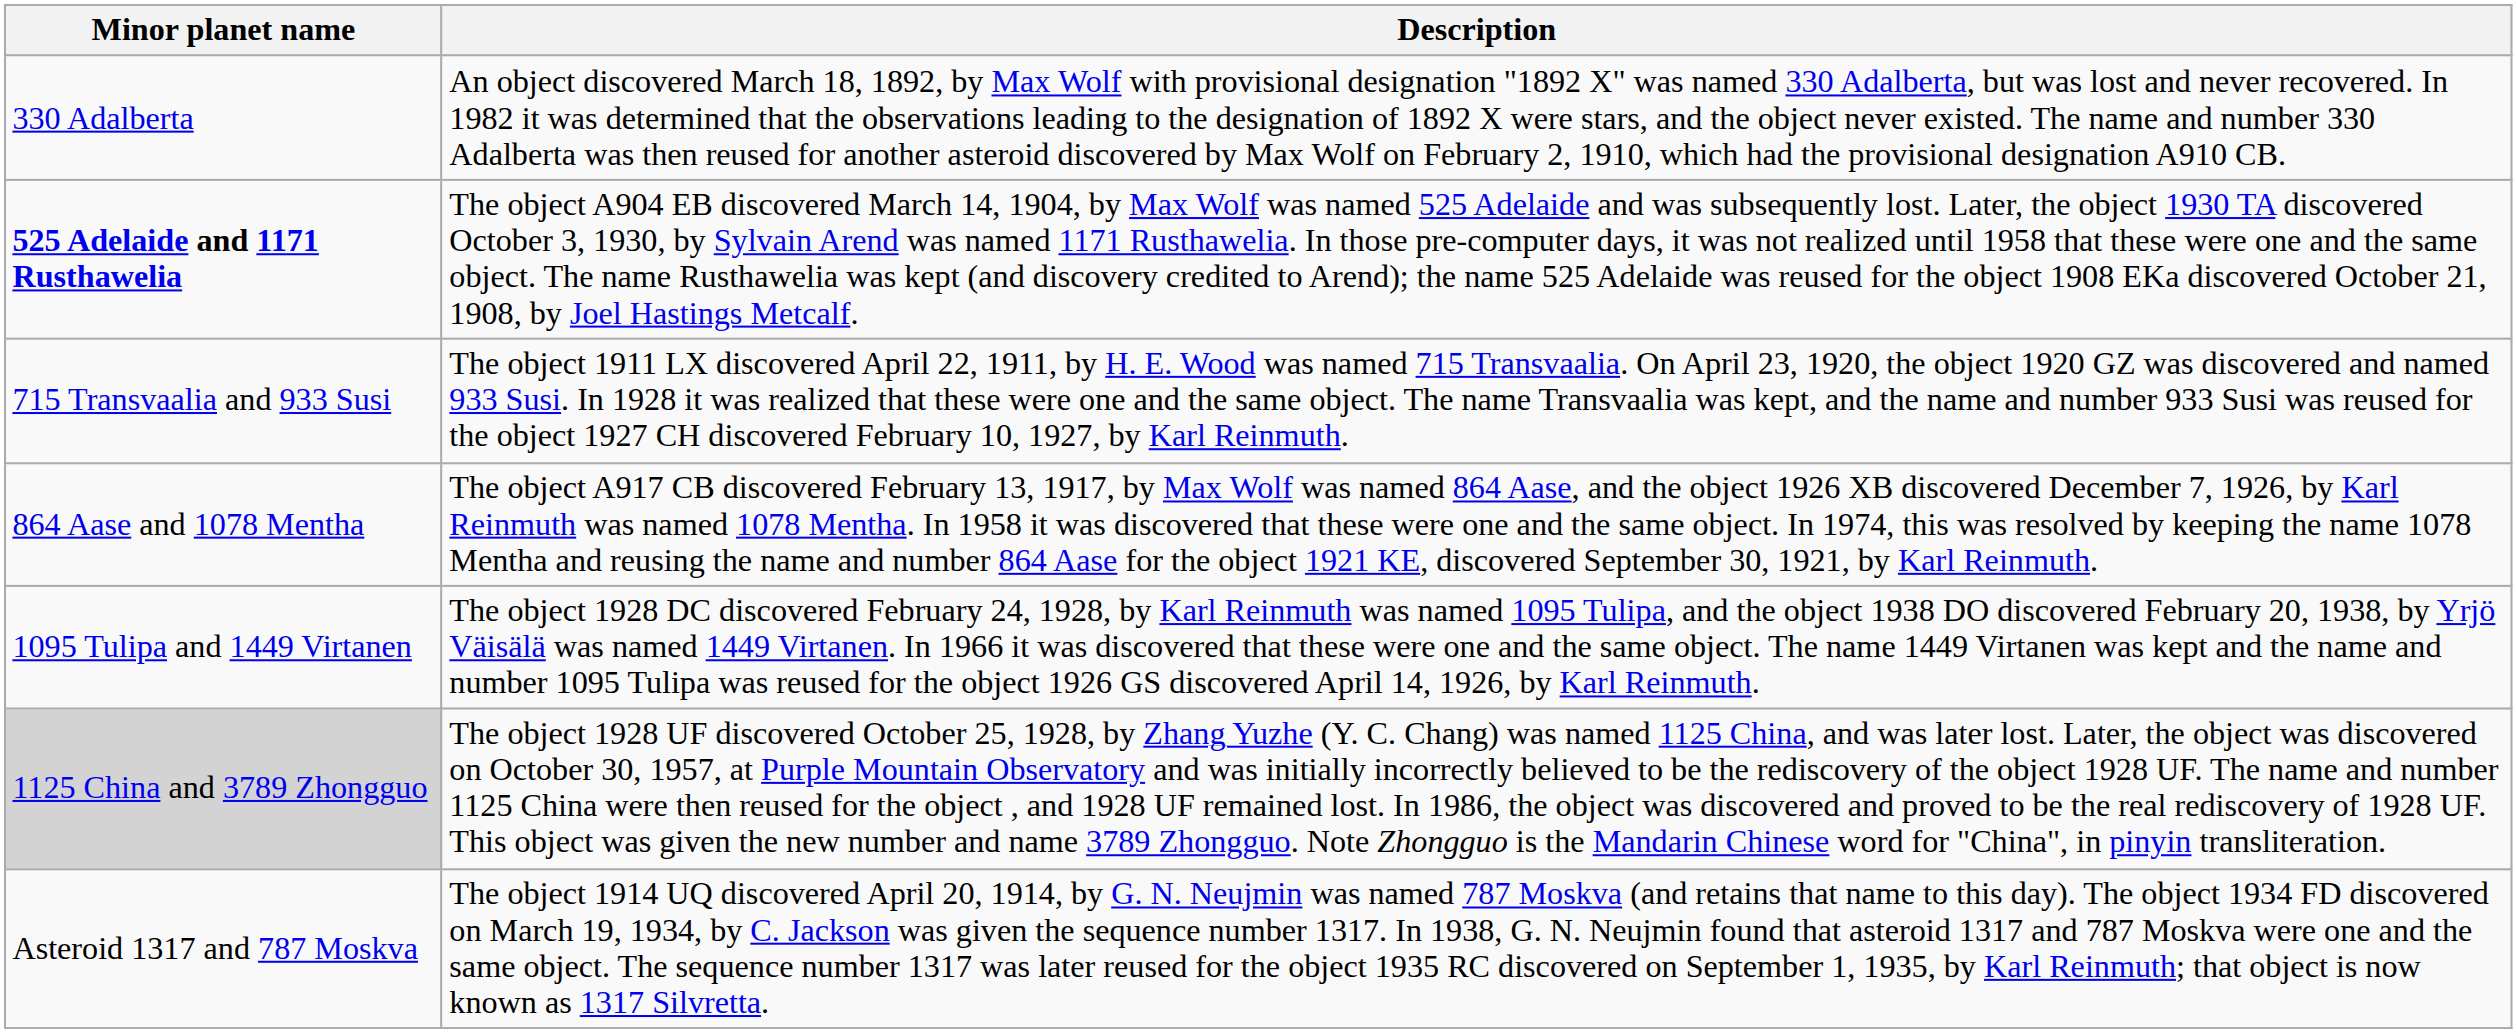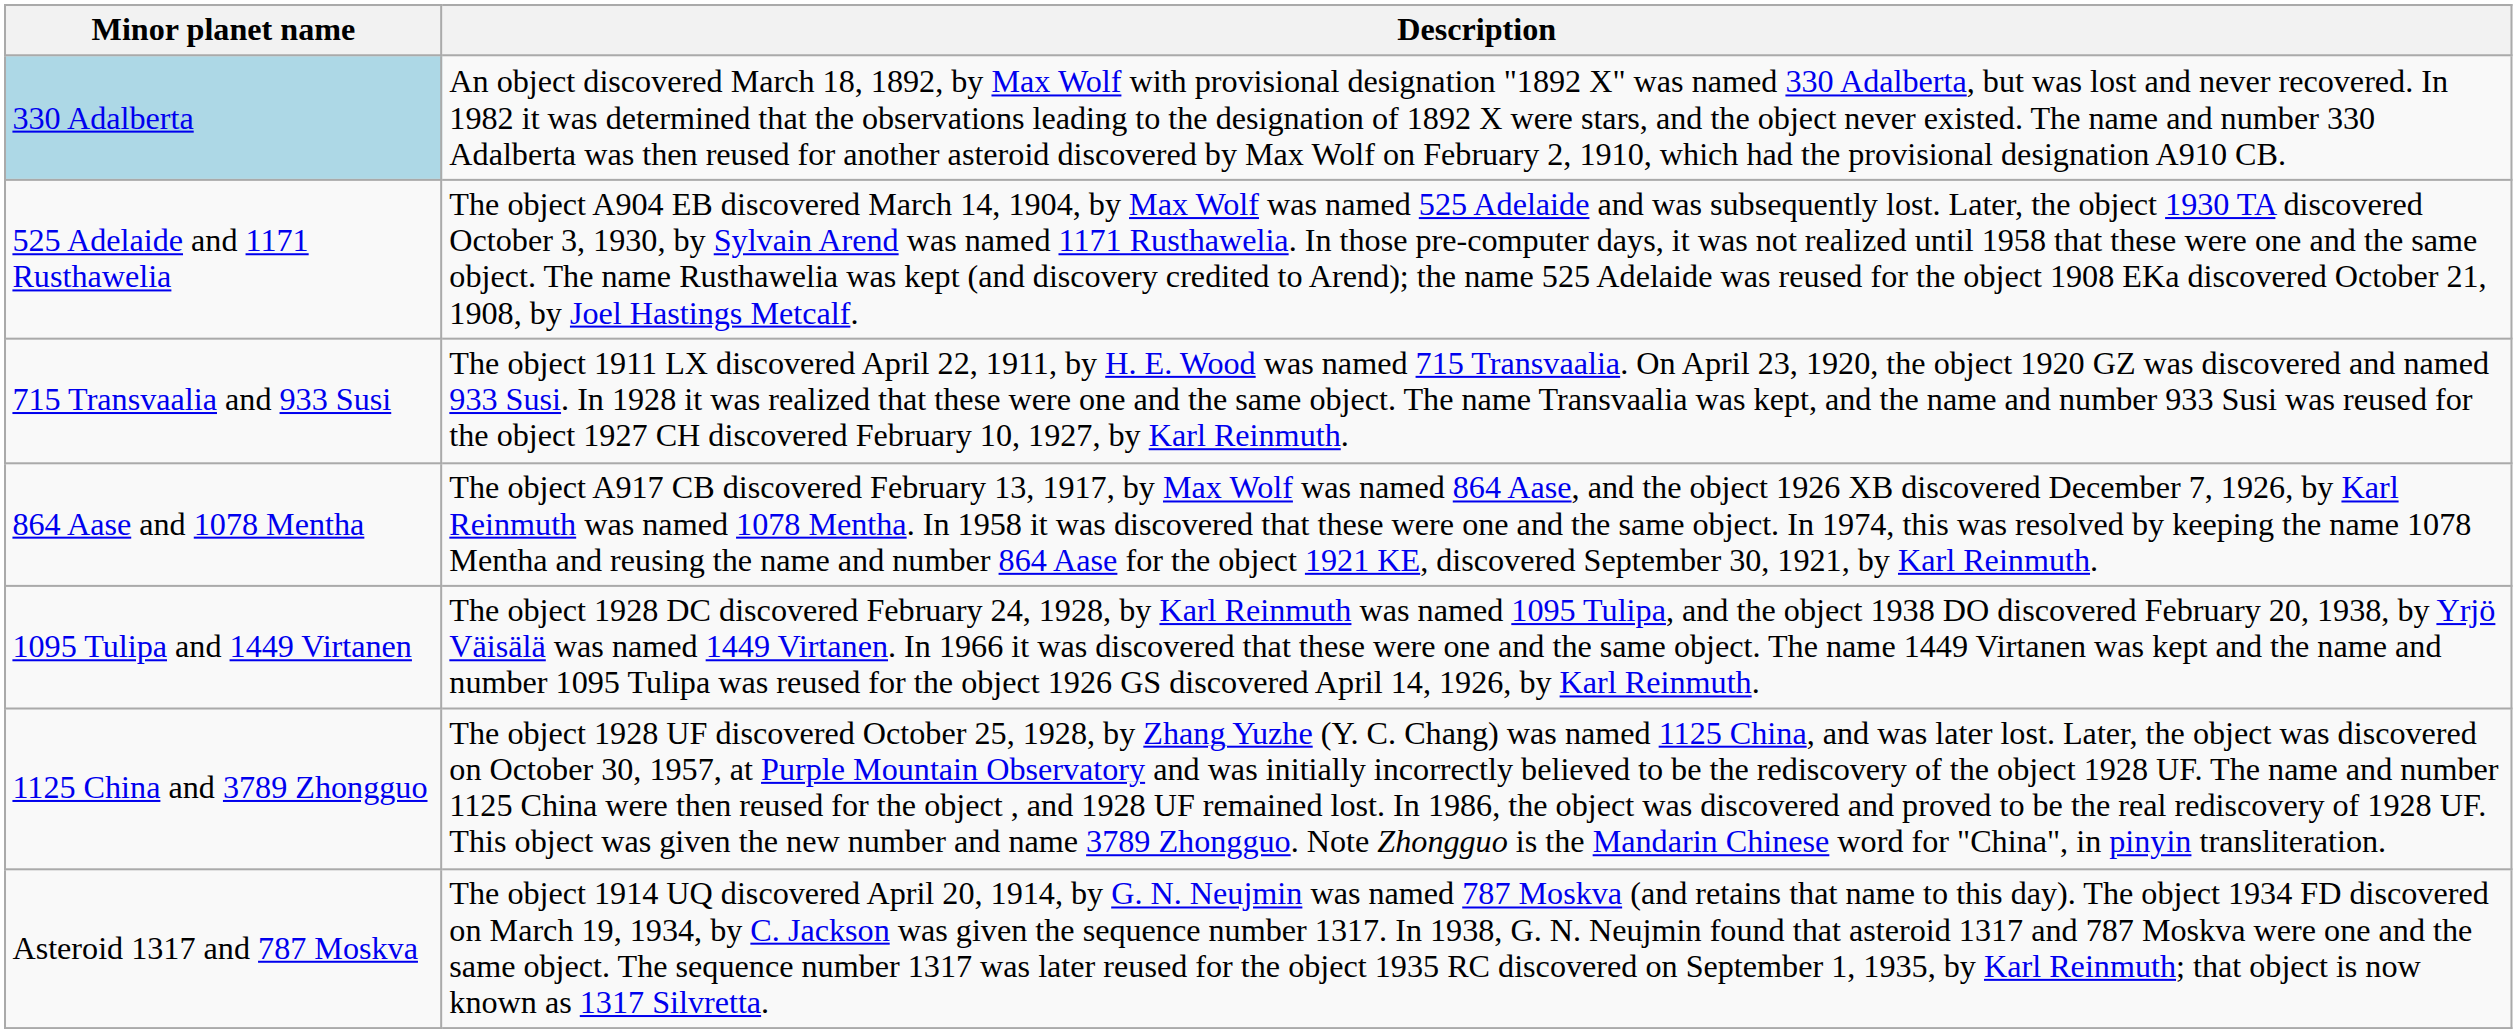(103, 117) no background -> (103, 117) lightblue background
(166, 258) bold -> (161, 258) normal
(220, 788) lightgrey background -> (220, 788) no background
